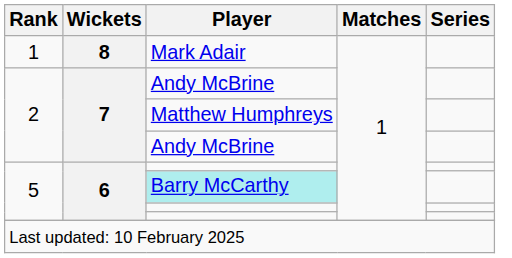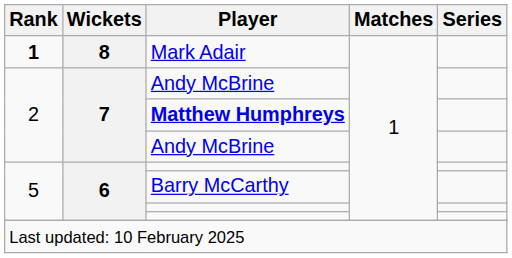(33, 51) normal -> (33, 51) bold
(242, 114) normal -> (248, 114) bold
(220, 186) paleturquoise background -> (220, 186) no background
